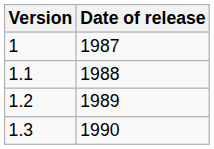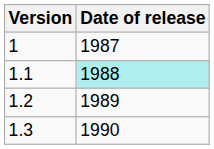(100, 74) no background -> (100, 74) paleturquoise background
